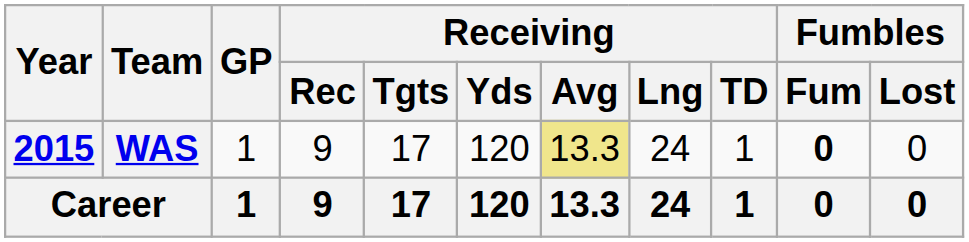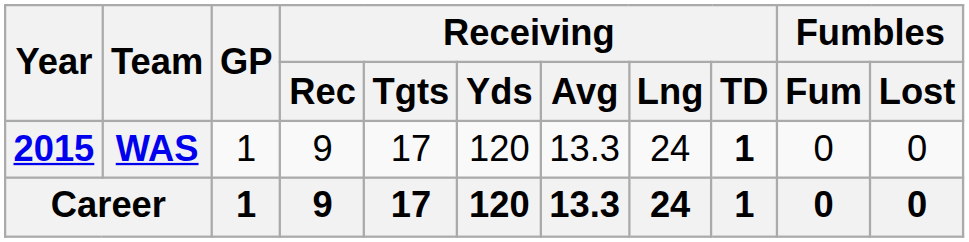(585, 148) khaki background -> (585, 148) no background
(744, 148) normal -> (744, 148) bold
(824, 148) bold -> (824, 148) normal
